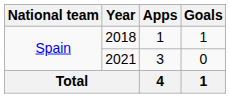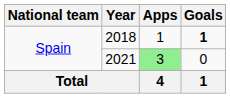(203, 37) normal -> (203, 37) bold
(160, 59) no background -> (160, 59) lightgreen background
